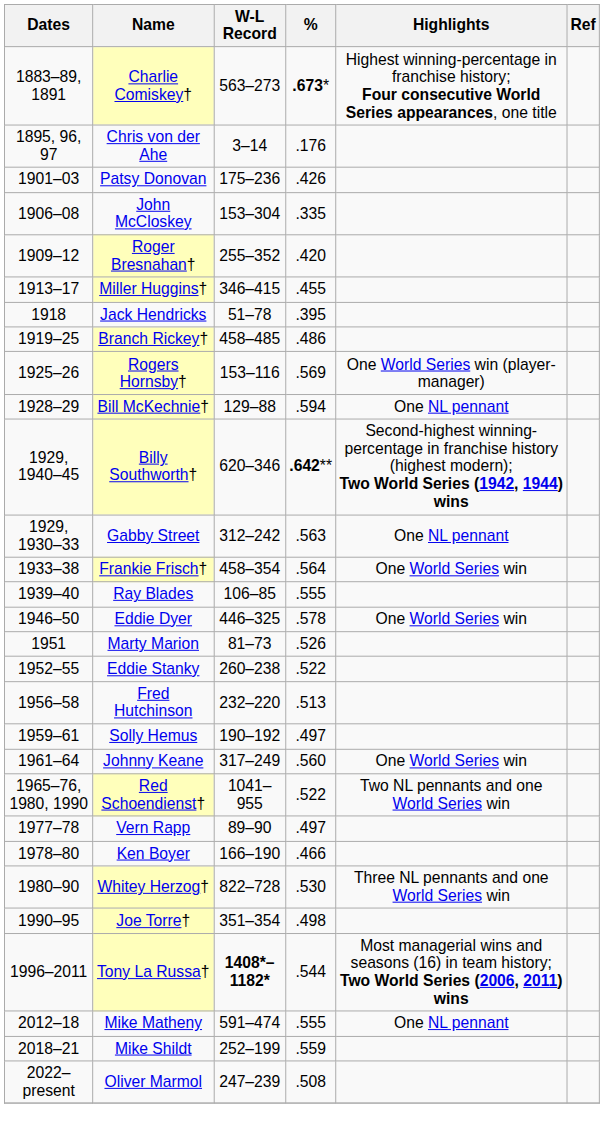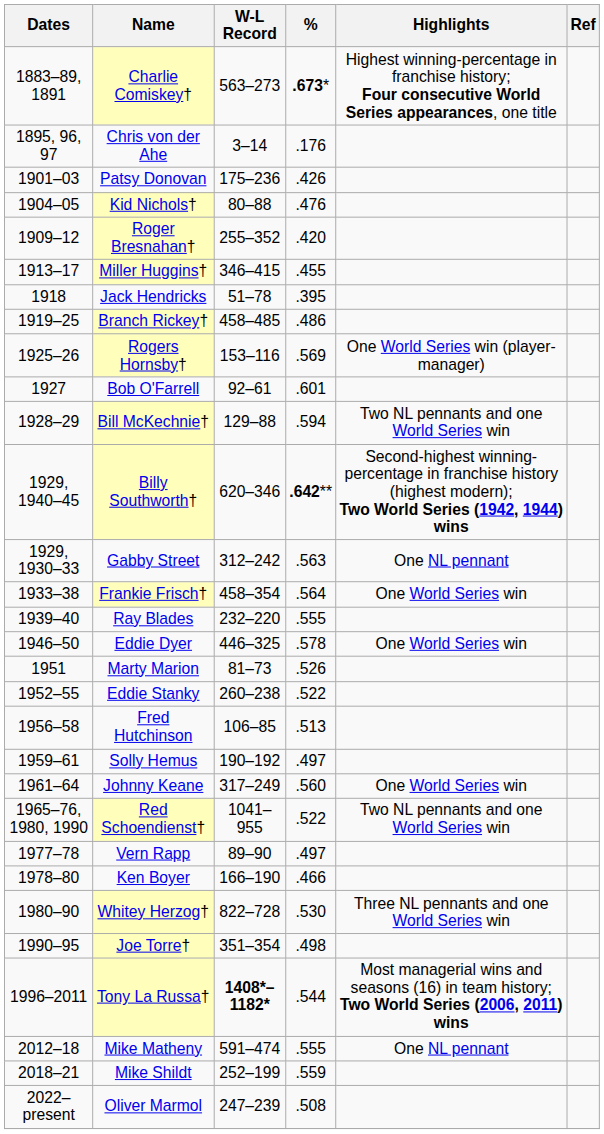+ row: (153, 204)
- row: (153, 213)
+ row: (153, 389)
(451, 406) One NL pennant -> (451, 422) Two NL pennants and one World Series win
(250, 594) 106–85 -> (250, 619) 232–220
(250, 702) 232–220 -> (250, 727) 106–85
